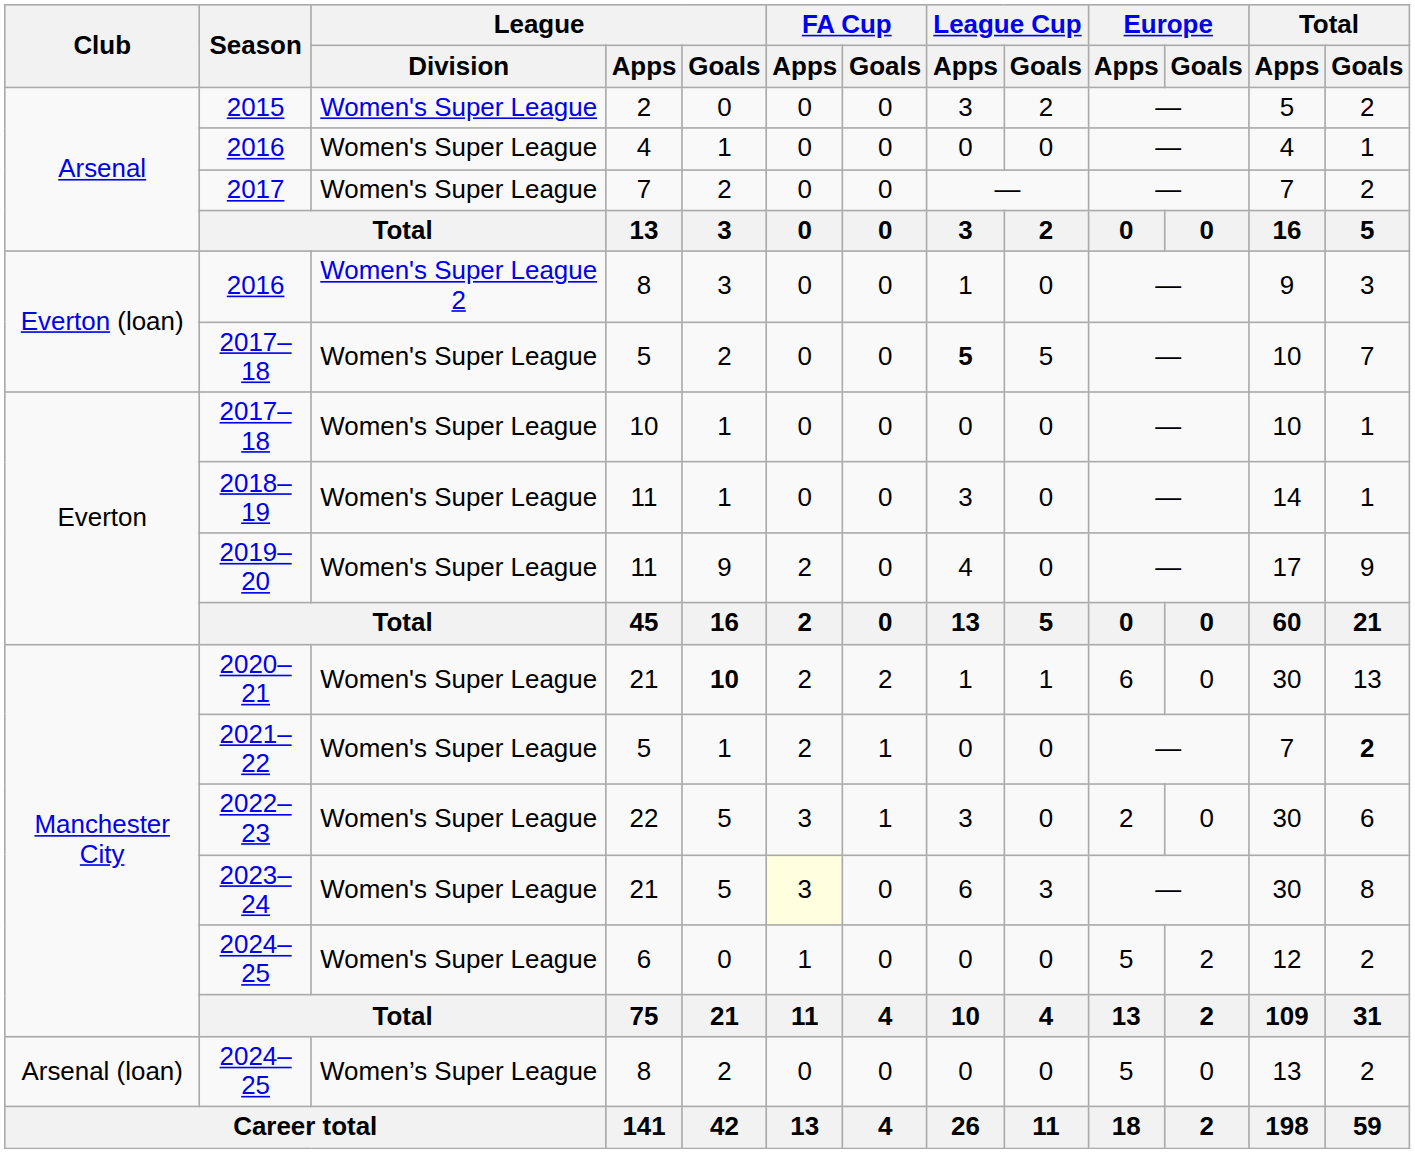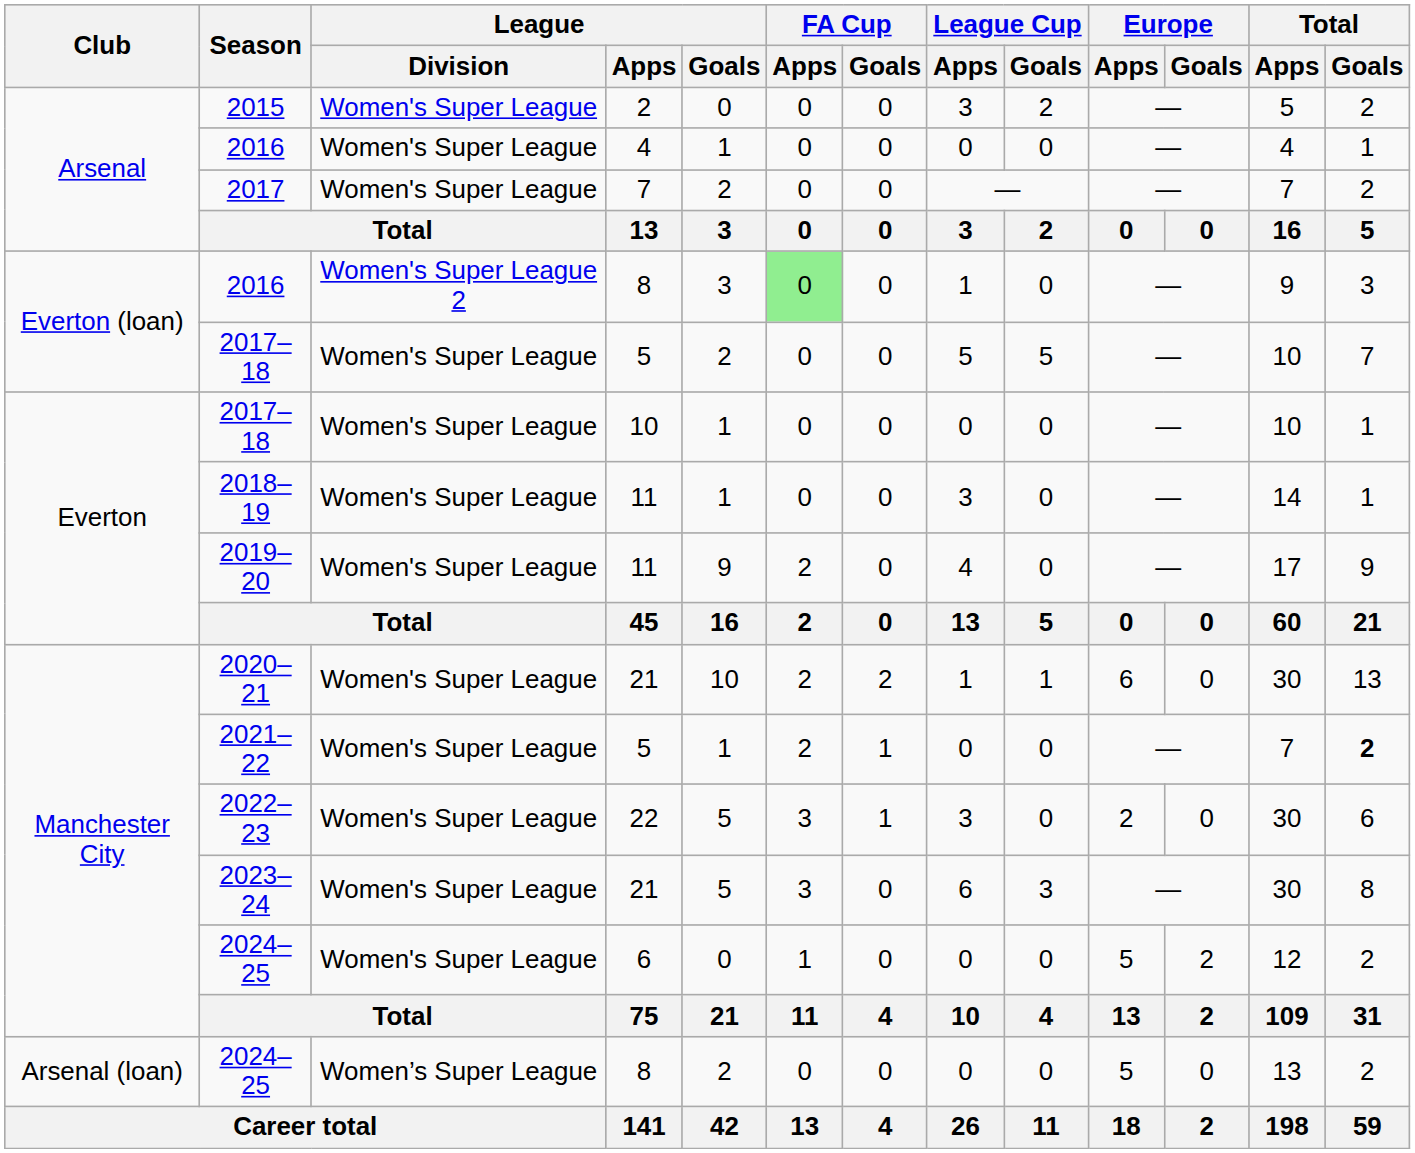(805, 286) no background -> (805, 286) lightgreen background
(965, 356) bold -> (965, 356) normal
(724, 678) bold -> (724, 678) normal
(805, 889) lightyellow background -> (805, 889) no background
